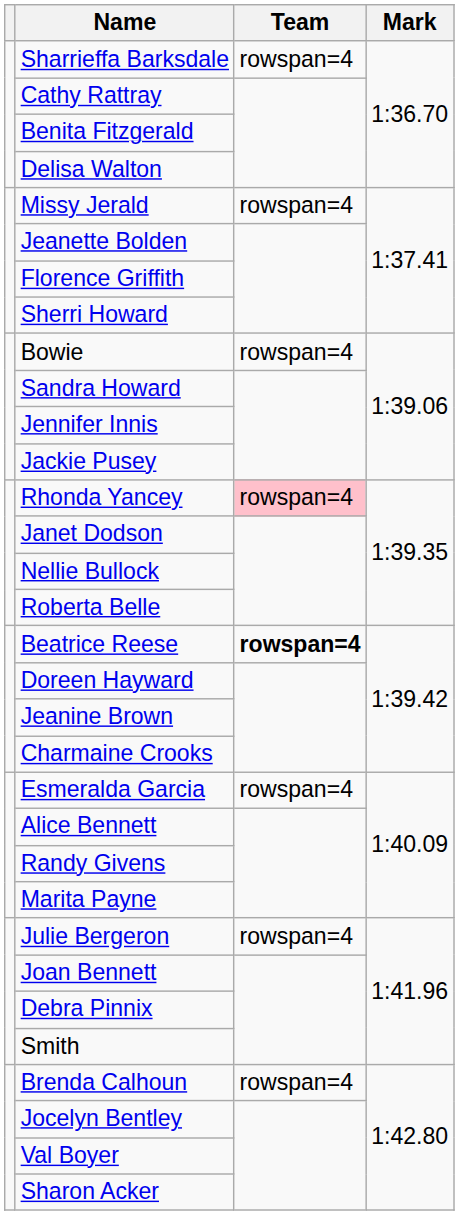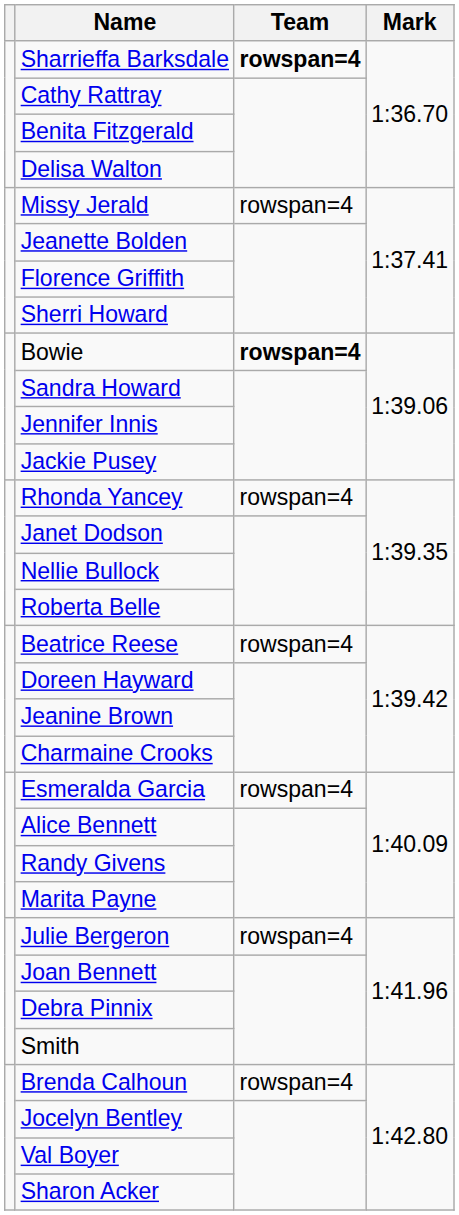(296, 59) normal -> (300, 59) bold
(296, 351) normal -> (300, 351) bold
(296, 497) pink background -> (296, 497) no background
(300, 643) bold -> (296, 643) normal
